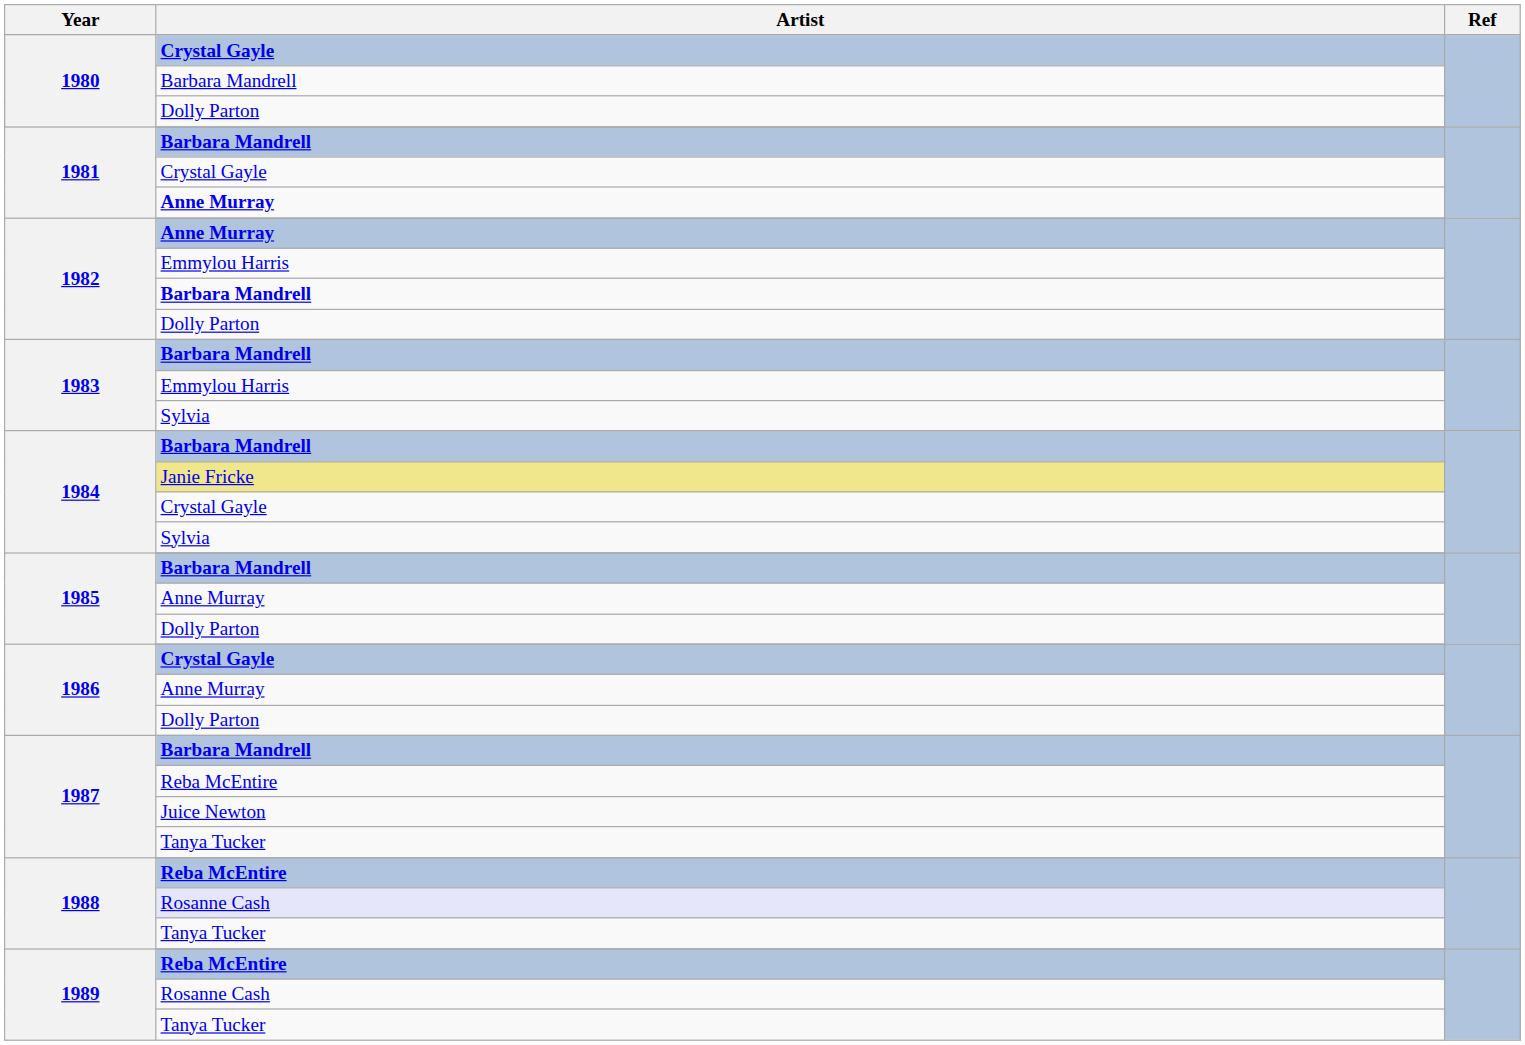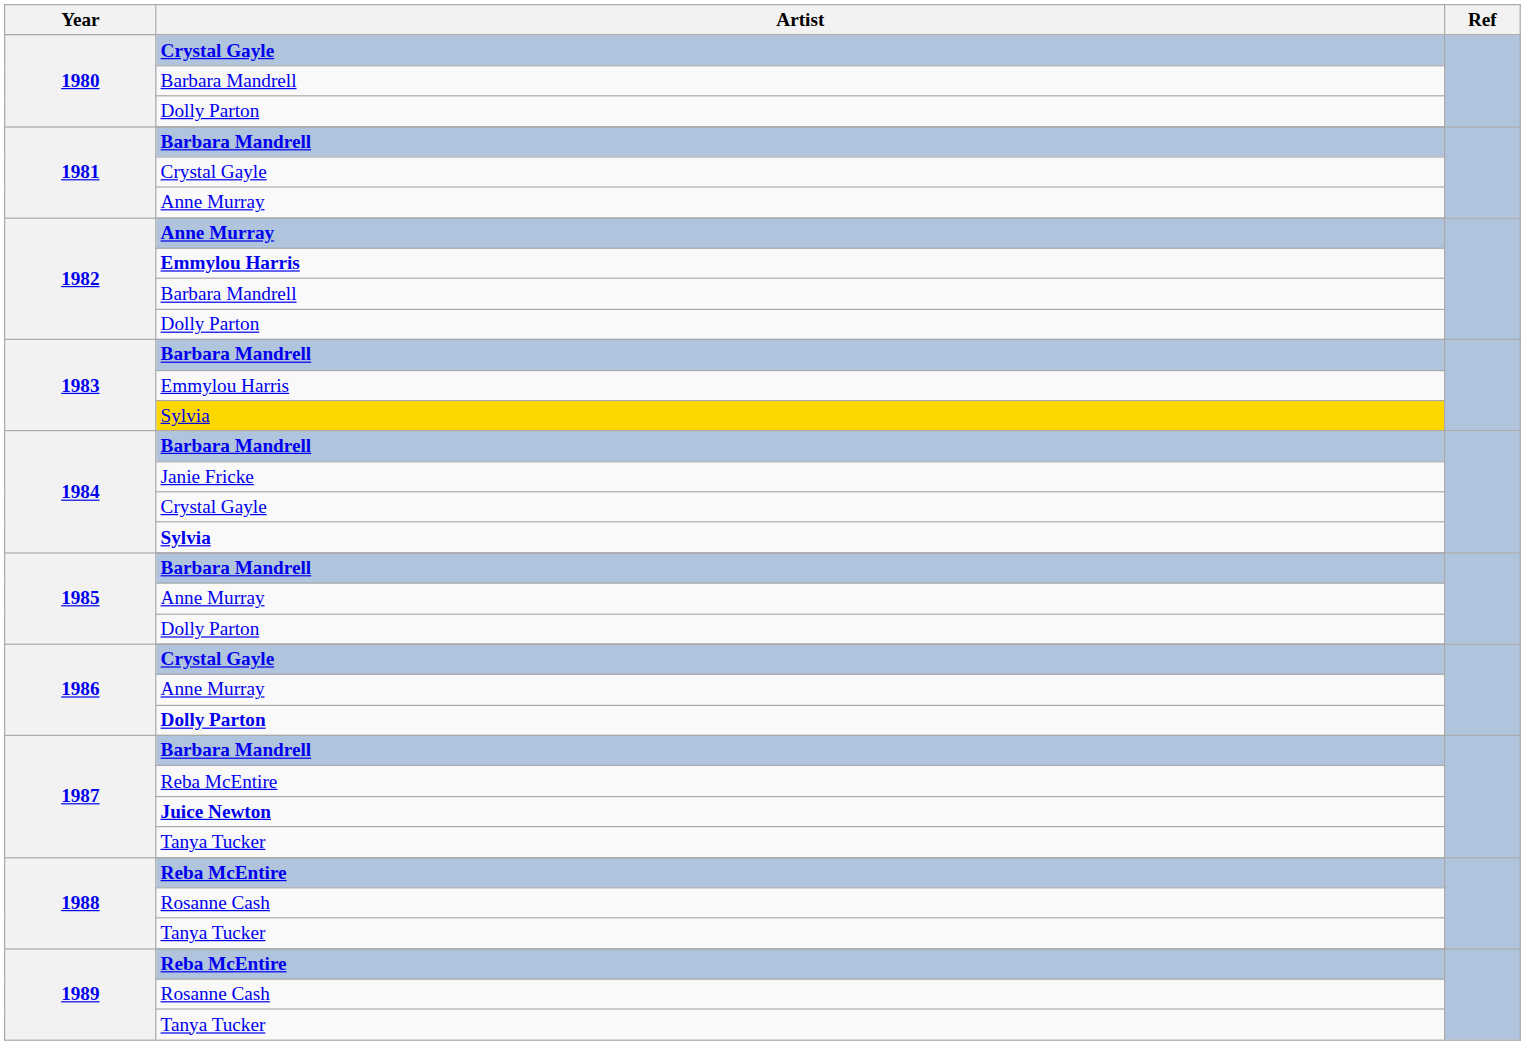(217, 202) bold -> (213, 202) normal
(225, 263) normal -> (230, 263) bold
(236, 293) bold -> (229, 293) normal
(185, 415) no background -> (185, 415) gold background
(207, 476) khaki background -> (207, 476) no background
(185, 537) normal -> (186, 537) bold
(210, 720) normal -> (213, 720) bold
(213, 811) normal -> (216, 811) bold
(215, 902) lavender background -> (215, 902) no background
